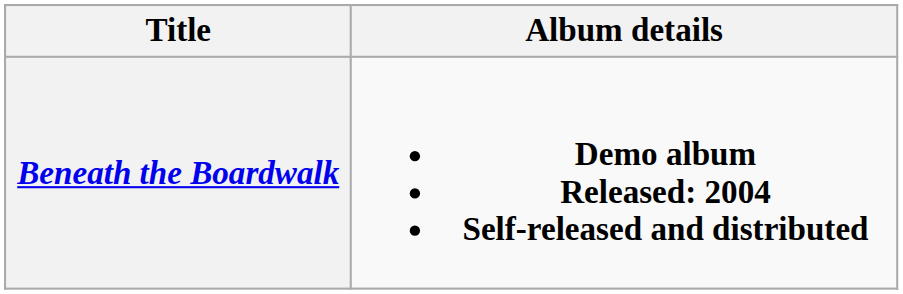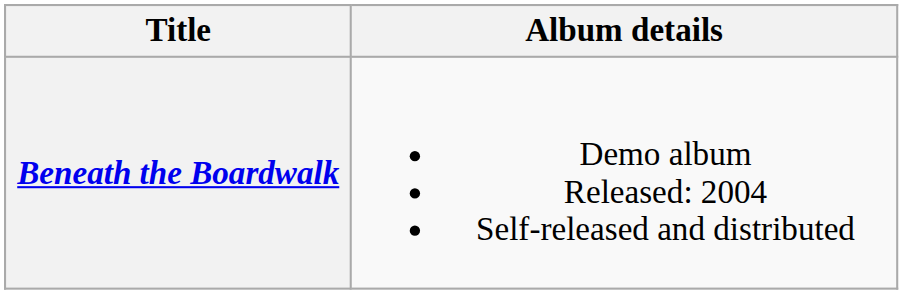(624, 191) bold -> (624, 191) normal
